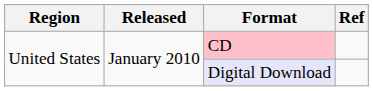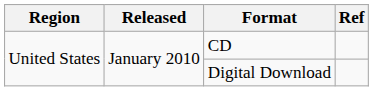(220, 45) pink background -> (220, 45) no background
(269, 72) lavender background -> (269, 72) no background
